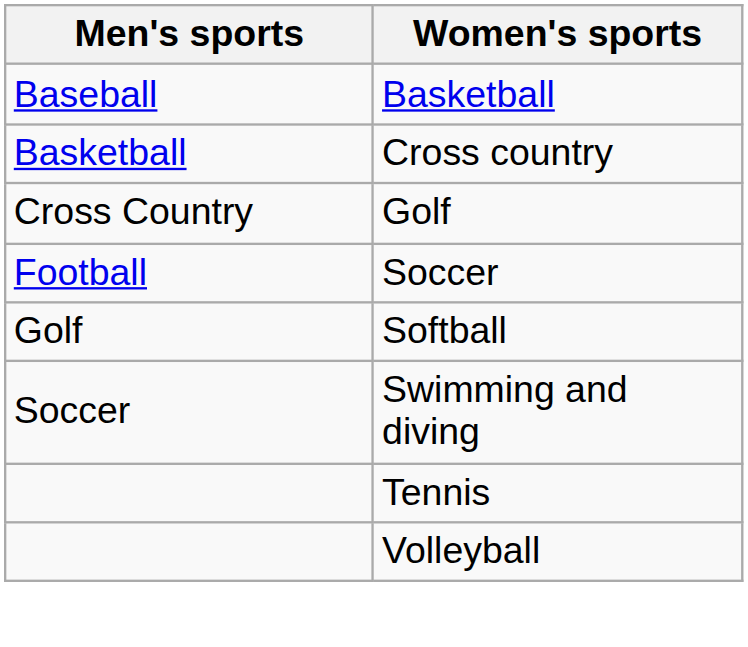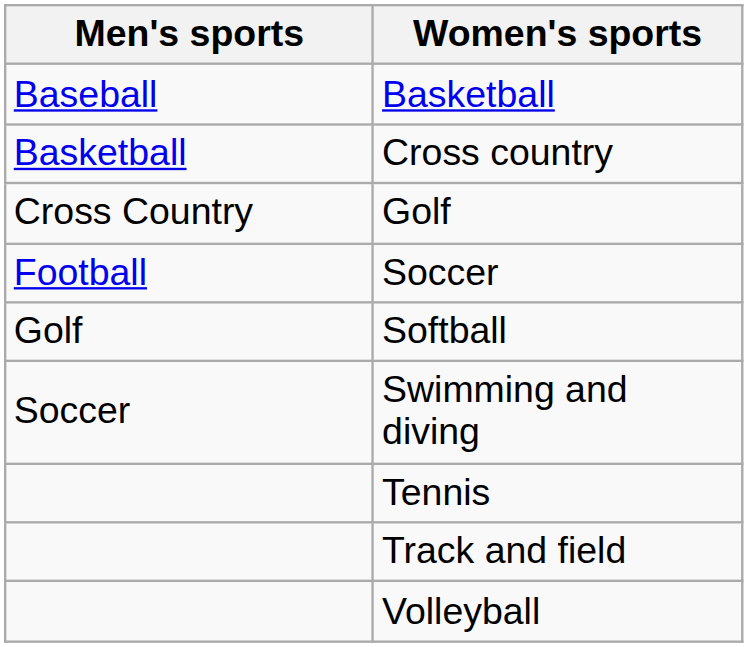+ row: (504, 551)
